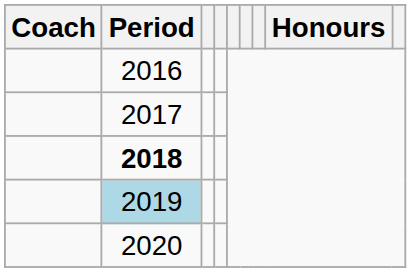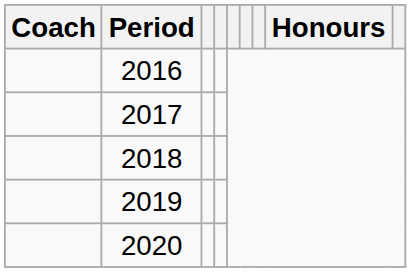(152, 158) bold -> (152, 158) normal
(152, 202) lightblue background -> (152, 202) no background
